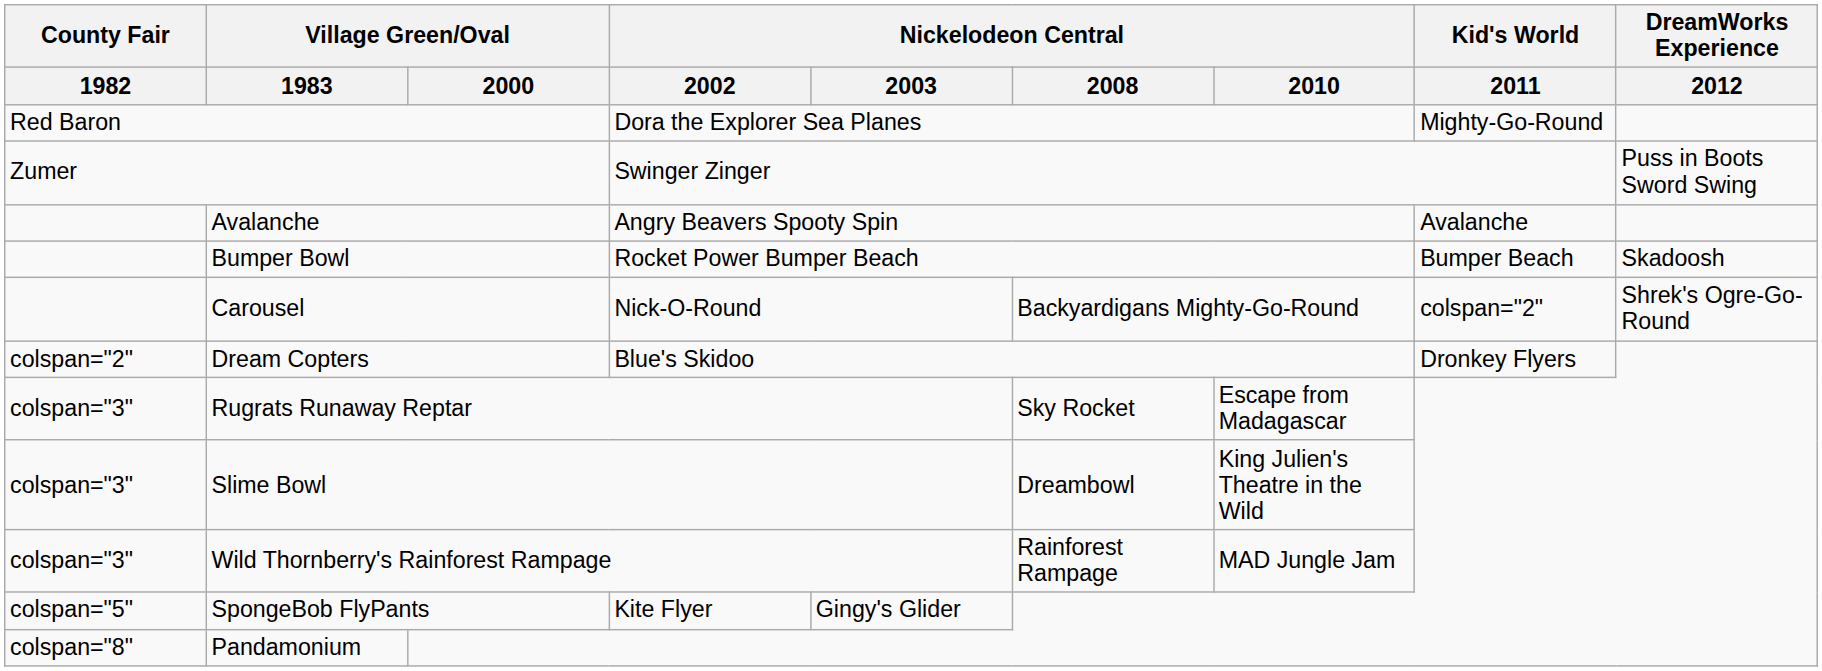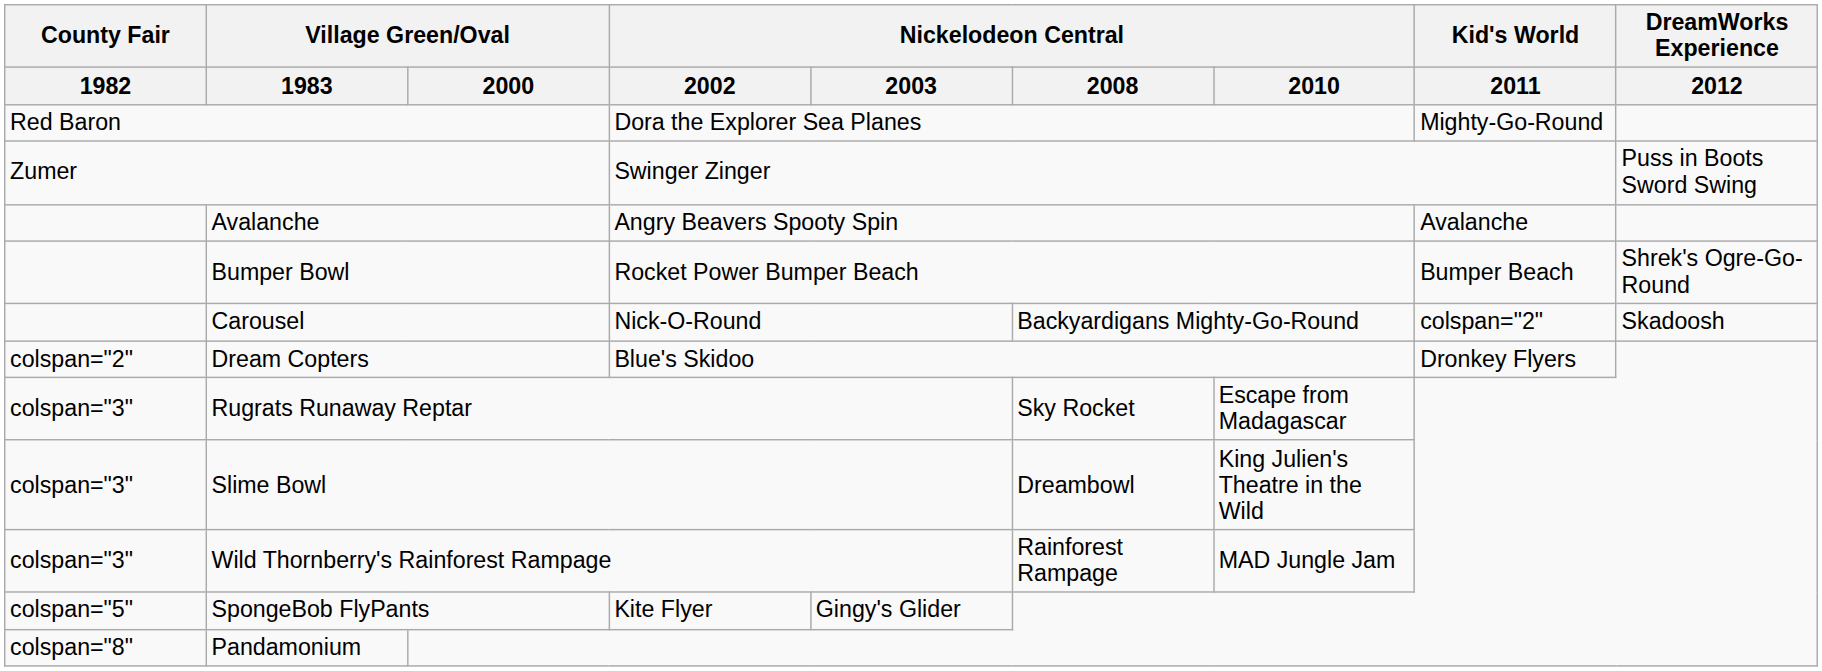(1673, 259) Skadoosh -> (1712, 272) Shrek's Ogre-Go-Round
(1712, 308) Shrek's Ogre-Go-Round -> (1673, 321) Skadoosh
